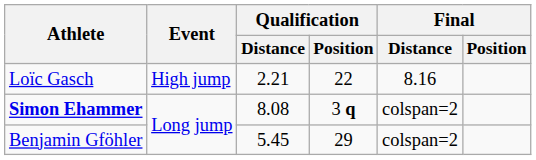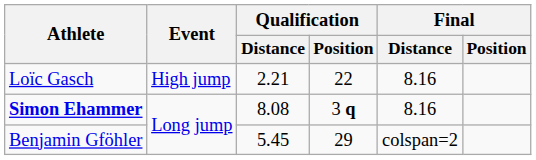(420, 109) colspan=2 -> (420, 109) 8.16
